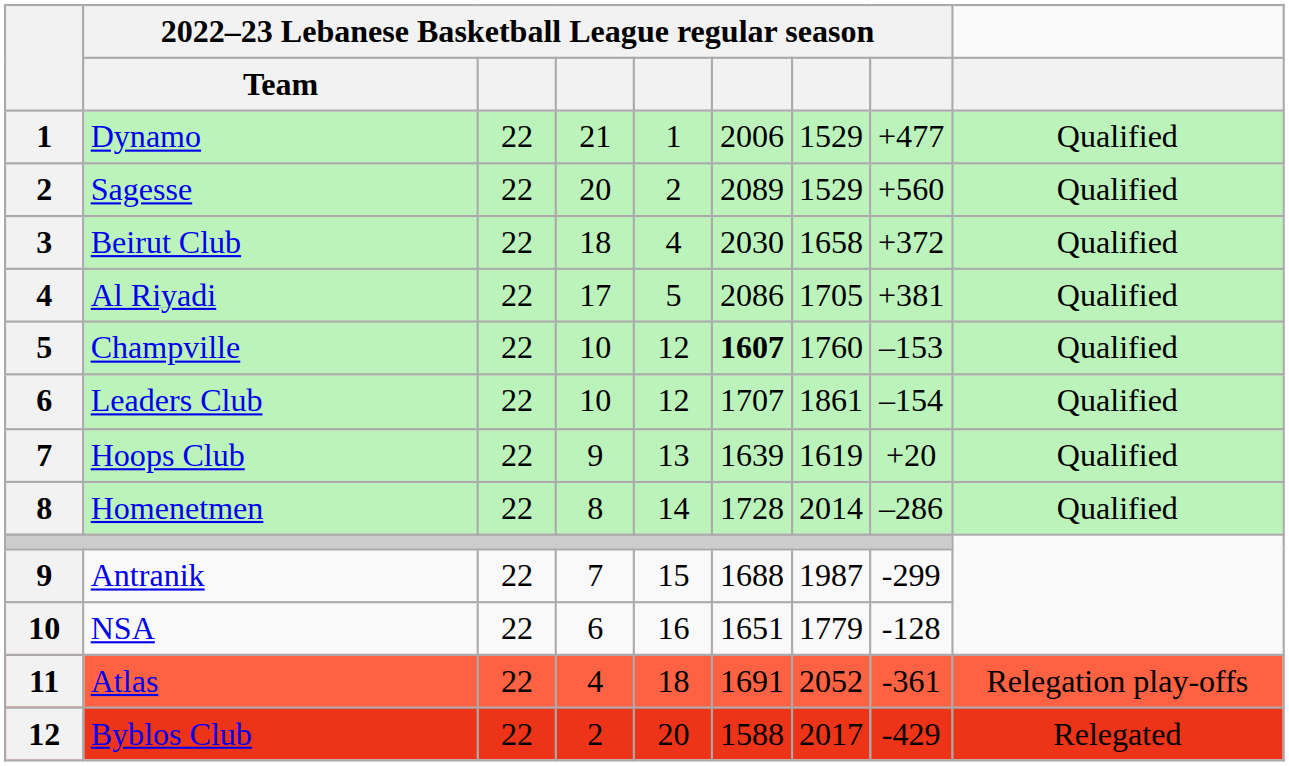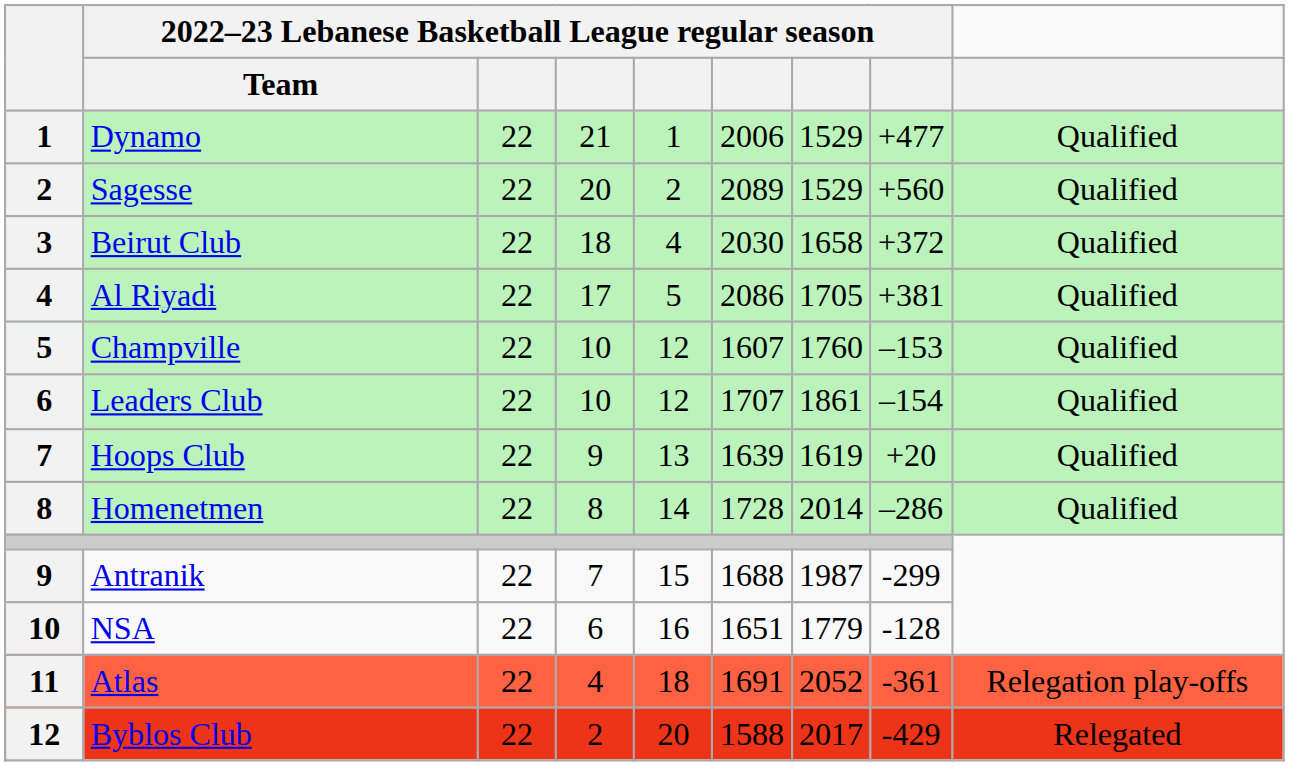(752, 348) bold -> (752, 348) normal
